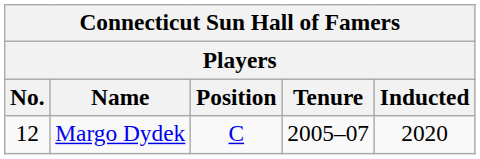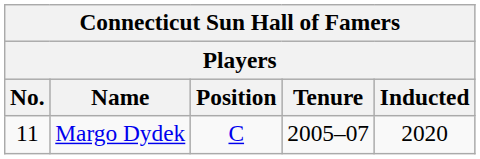(27, 134) 12 -> (27, 134) 11
